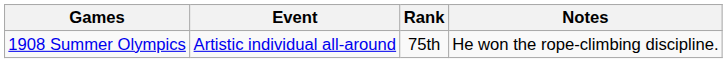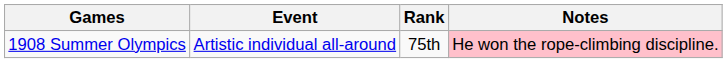(585, 44) no background -> (585, 44) pink background
